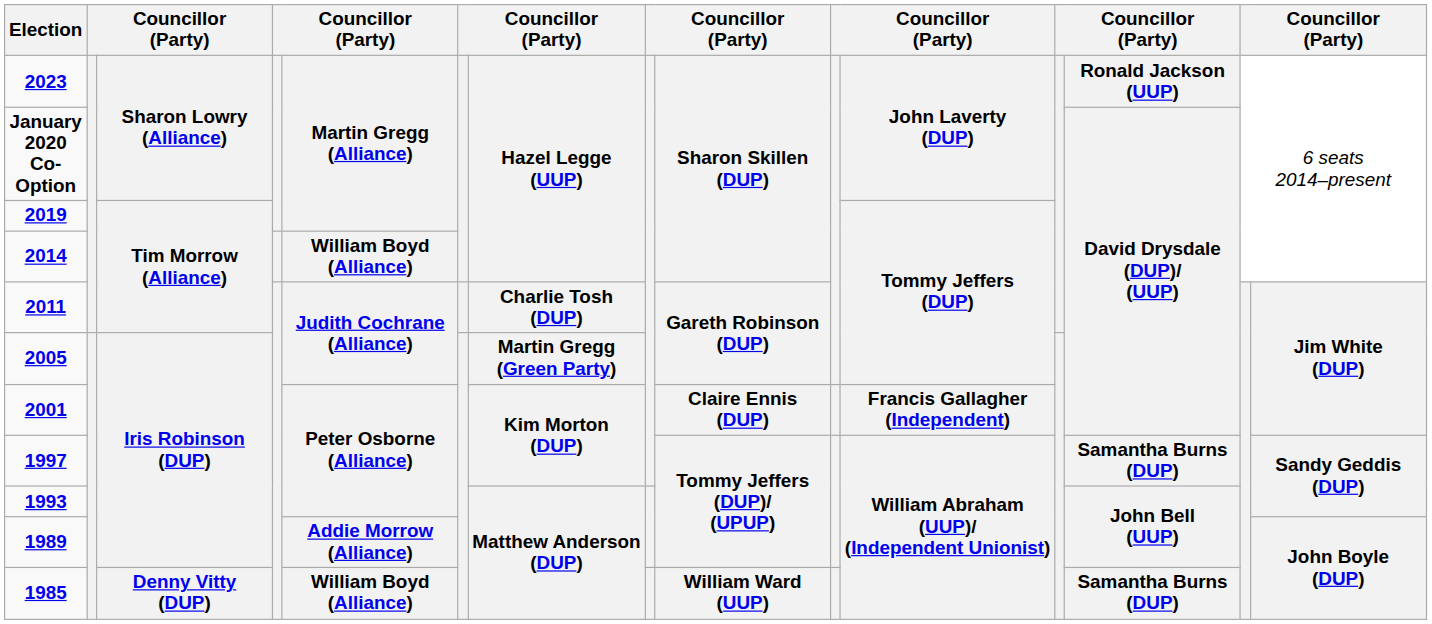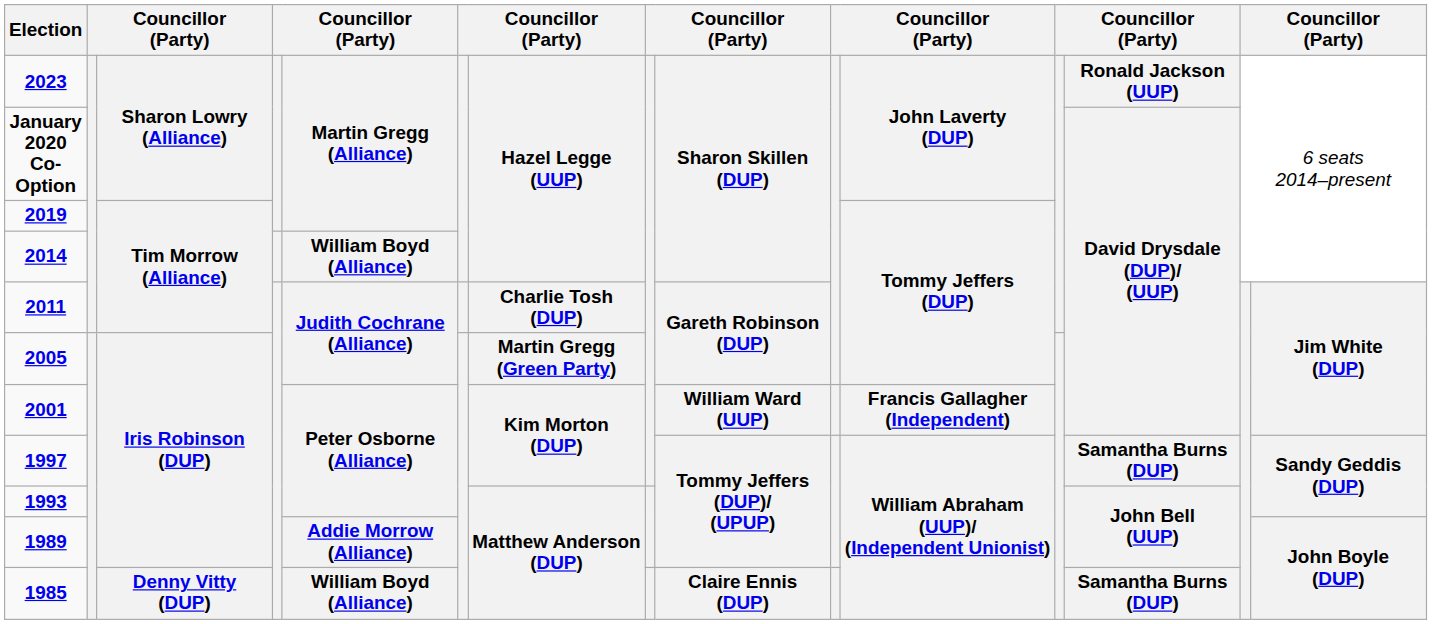(743, 409) Claire Ennis (DUP) -> (743, 409) William Ward (UUP)
(743, 593) William Ward (UUP) -> (743, 593) Claire Ennis (DUP)
